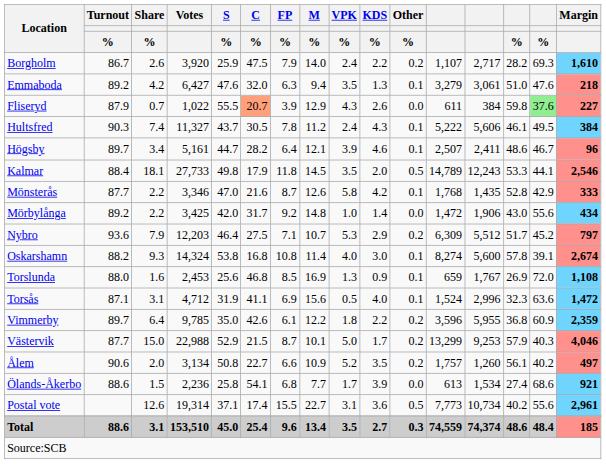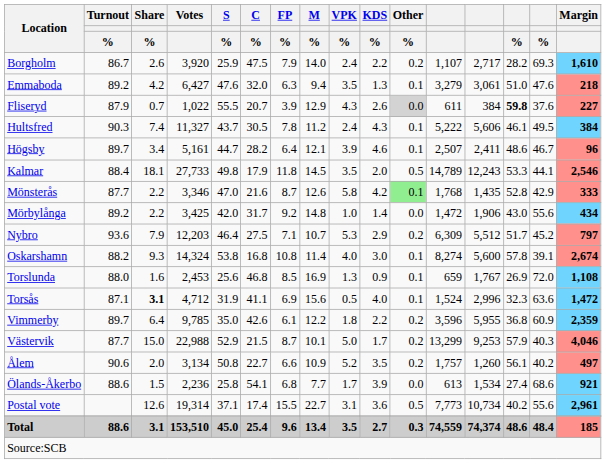(257, 106) lightsalmon background -> (257, 106) no background
(416, 106) no background -> (416, 106) lightgrey background
(517, 106) normal -> (517, 106) bold
(543, 106) lightgreen background -> (543, 106) no background
(416, 191) no background -> (416, 191) lightgreen background
(157, 298) normal -> (157, 298) bold
